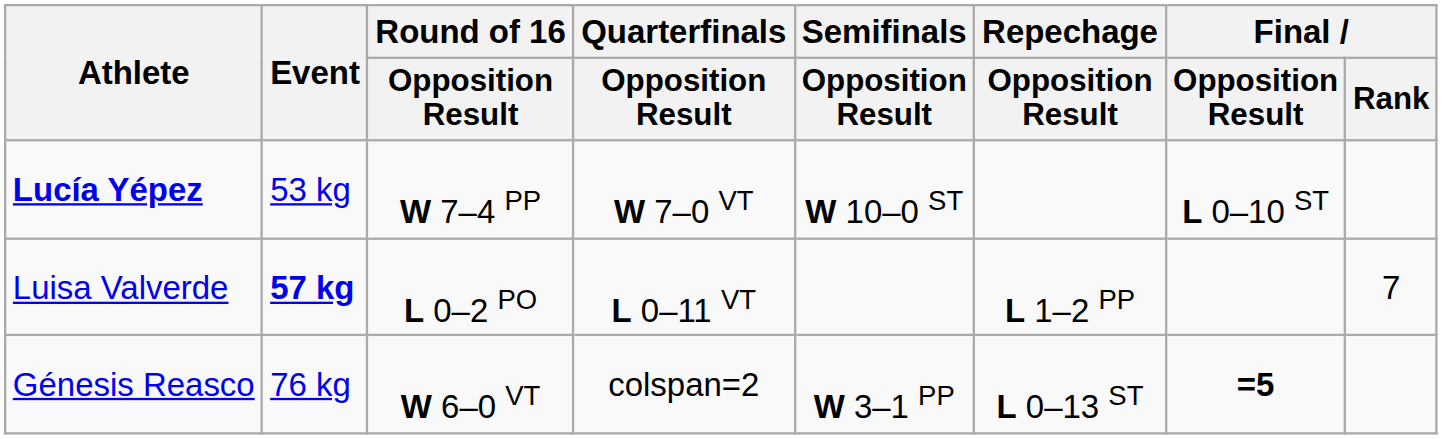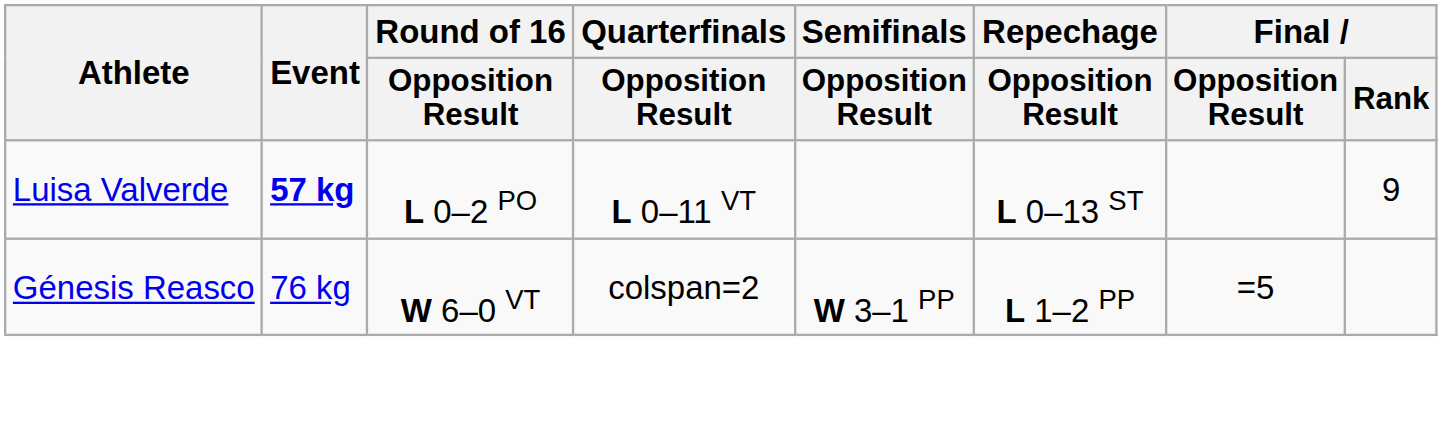- row: (108, 190)
(1070, 306) L 1–2 PP -> (1070, 208) L 0–13 ST
(1391, 287) 7 -> (1391, 190) 9
(1070, 403) L 0–13 ST -> (1070, 306) L 1–2 PP
(1256, 385) bold -> (1256, 287) normal
